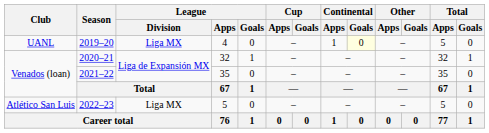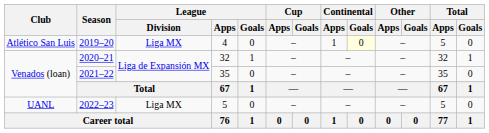(41, 43) UANL -> (41, 43) Atlético San Luis
(41, 105) Atlético San Luis -> (41, 105) UANL
